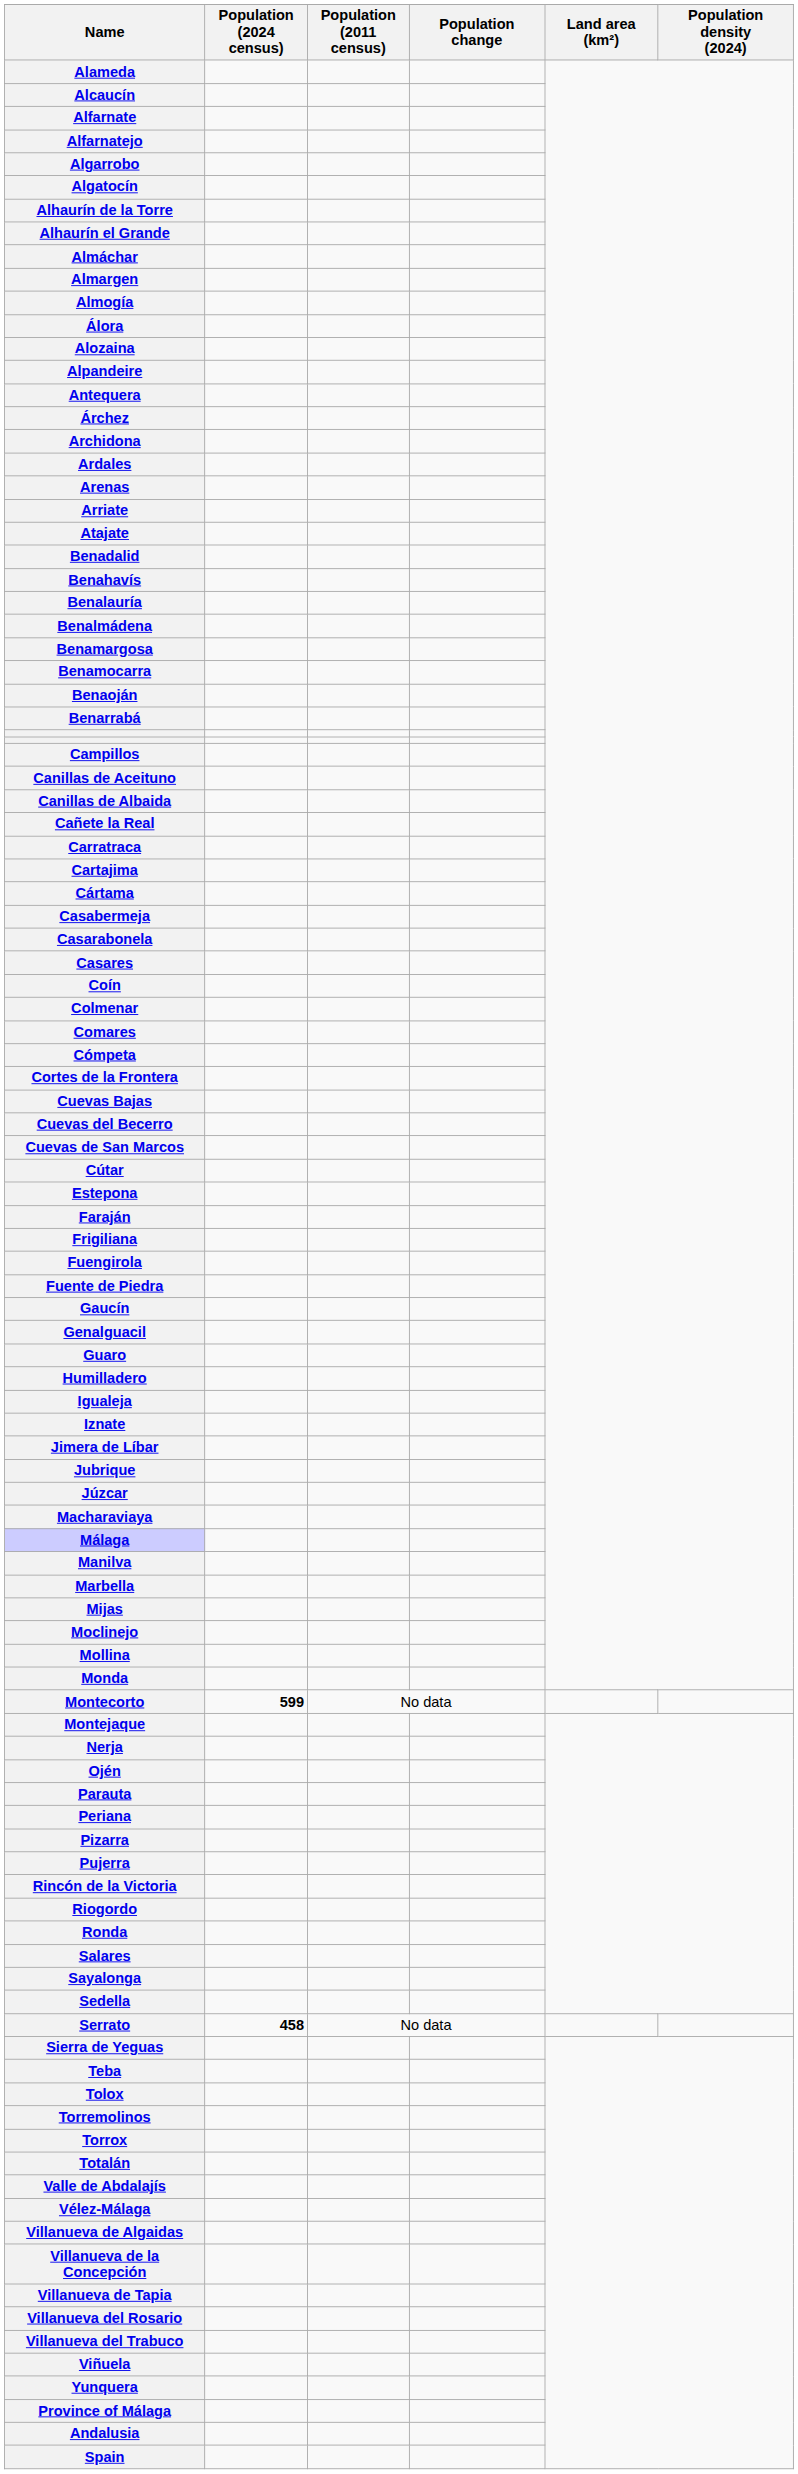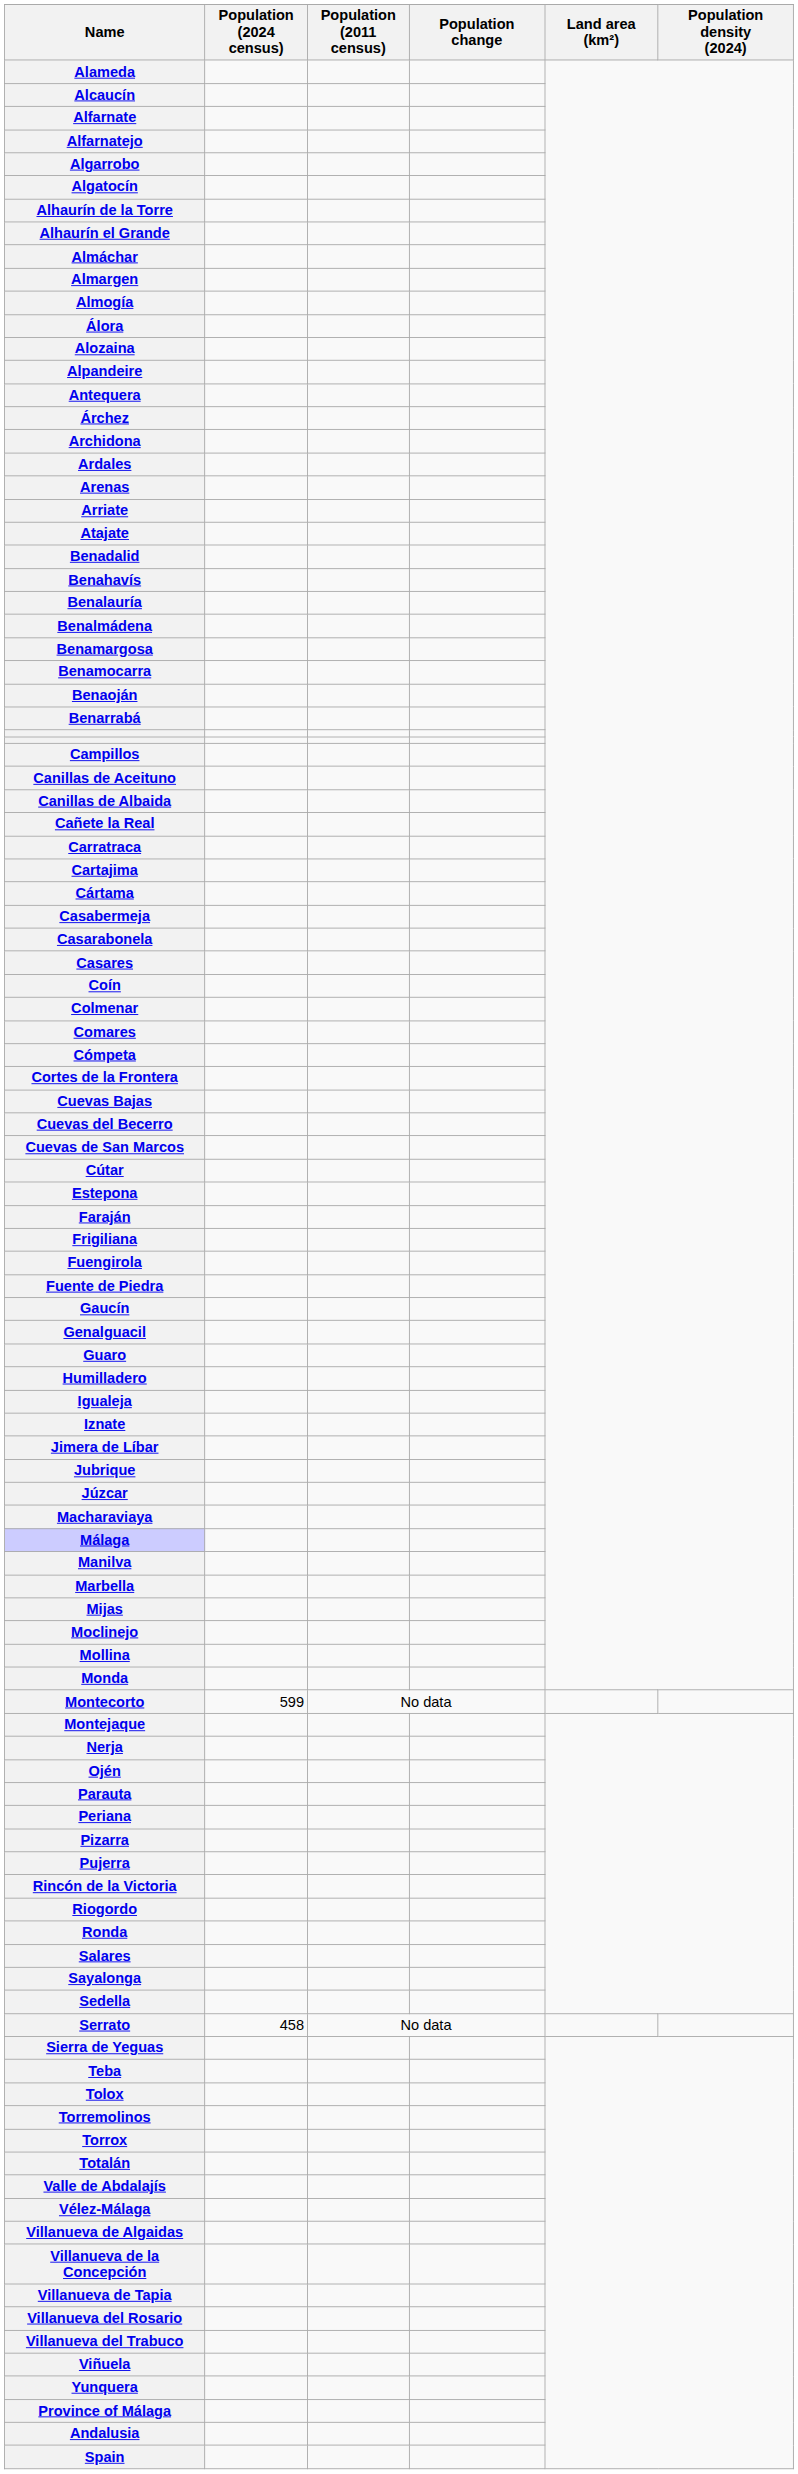(292, 1701) bold -> (292, 1701) normal
(292, 2024) bold -> (292, 2024) normal
